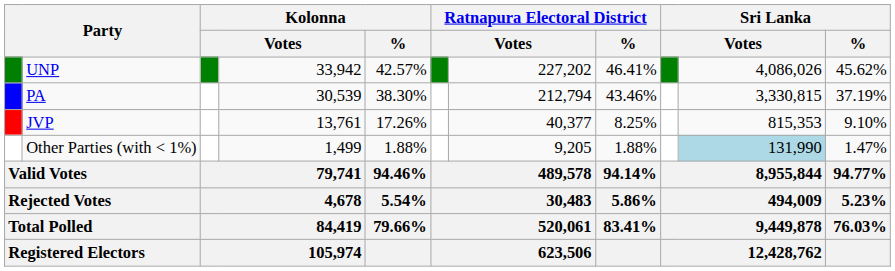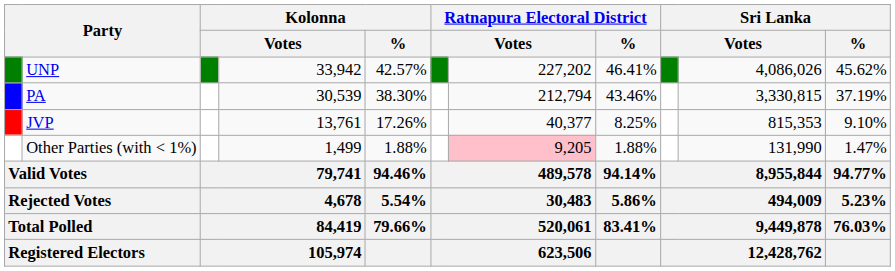(573, 148) no background -> (573, 148) pink background
(795, 148) lightblue background -> (795, 148) no background
